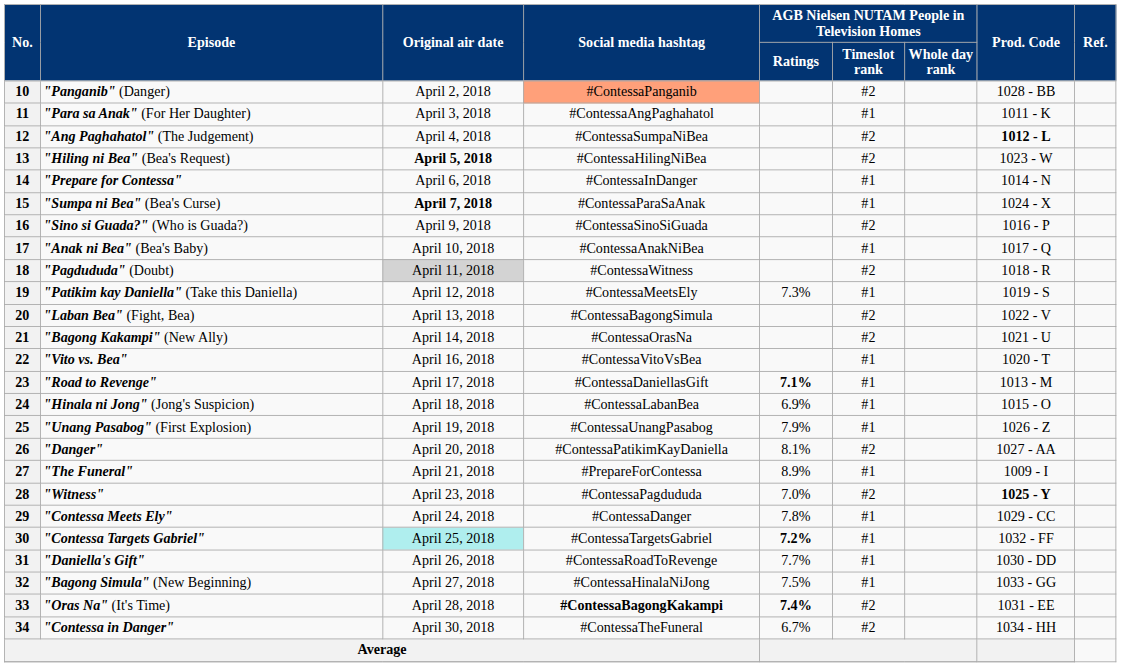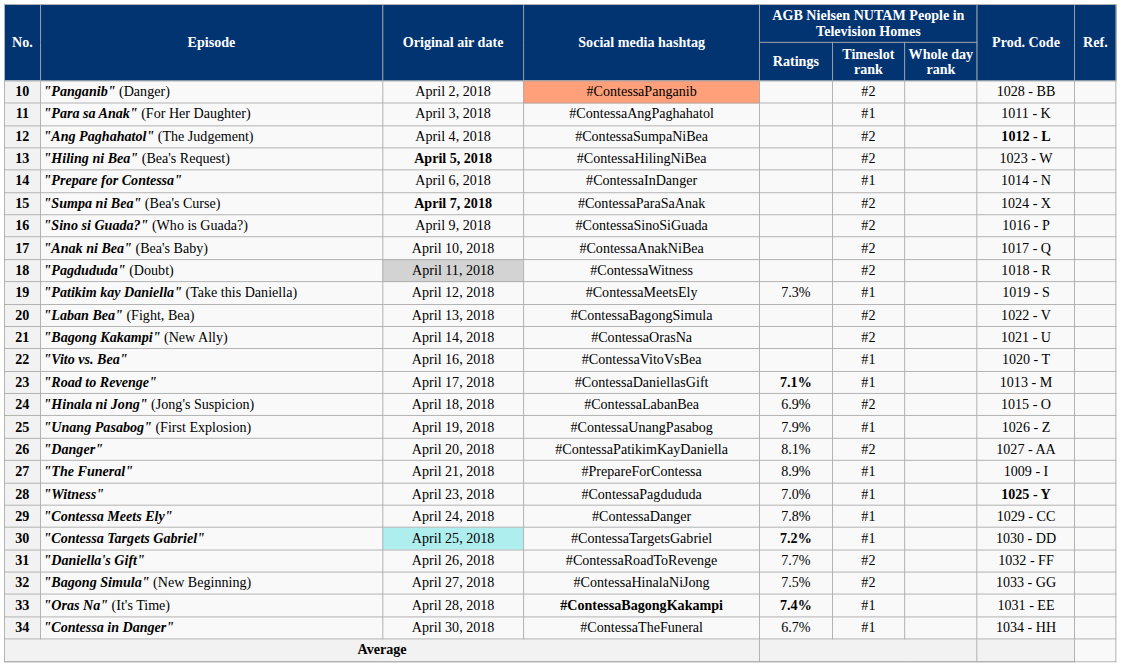(868, 203) #1 -> (868, 203) #2
(868, 248) #1 -> (868, 248) #2
(868, 404) #1 -> (868, 404) #2
(868, 493) #2 -> (868, 493) #1
(1026, 538) 1032 - FF -> (1026, 538) 1030 - DD
(868, 560) #1 -> (868, 560) #2
(1026, 560) 1030 - DD -> (1026, 560) 1032 - FF
(868, 583) #1 -> (868, 583) #2
(868, 605) #2 -> (868, 605) #1
(868, 627) #2 -> (868, 627) #1
